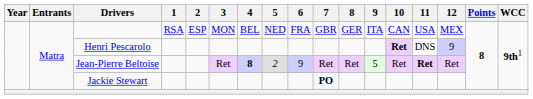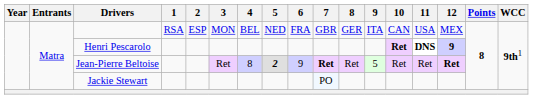(425, 47) normal -> (425, 47) bold
(452, 47) normal -> (452, 47) bold
(250, 64) bold -> (250, 64) normal
(275, 64) normal -> (275, 64) bold
(326, 64) normal -> (326, 64) bold
(425, 64) bold -> (425, 64) normal
(452, 64) normal -> (452, 64) bold
(326, 81) bold -> (326, 81) normal
